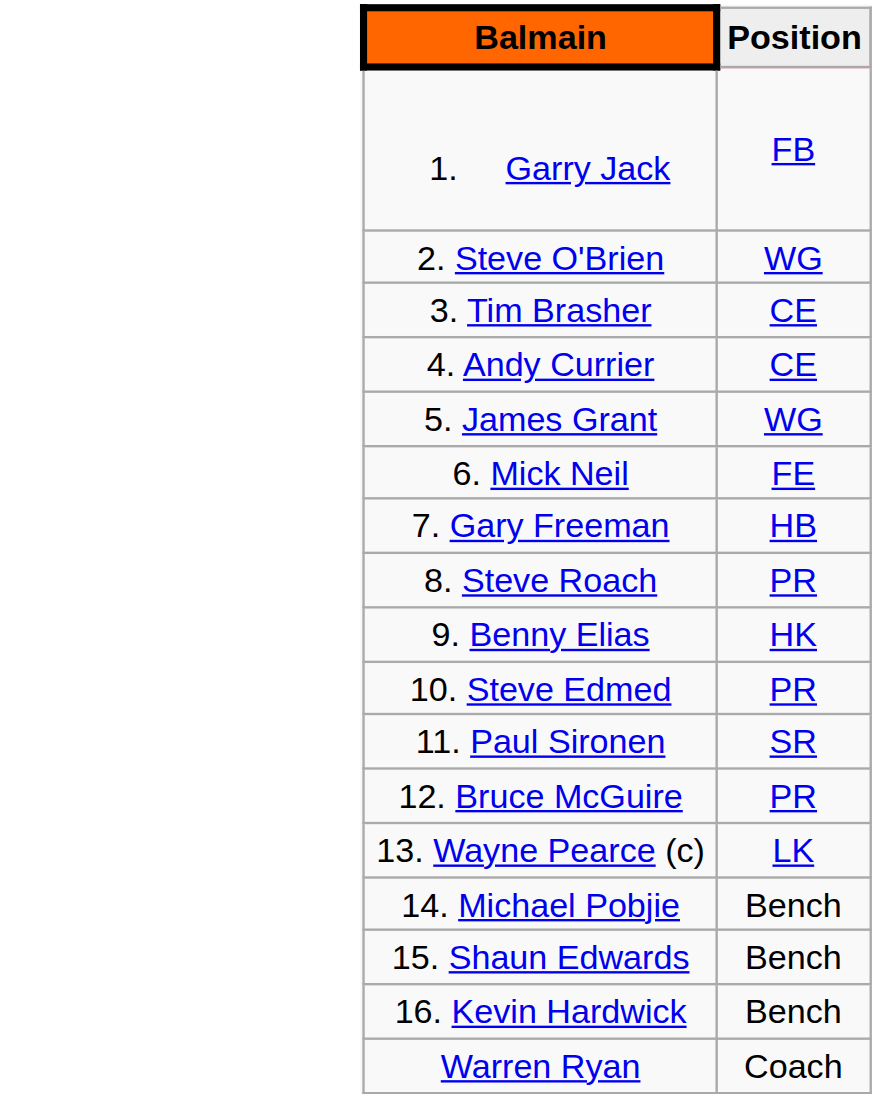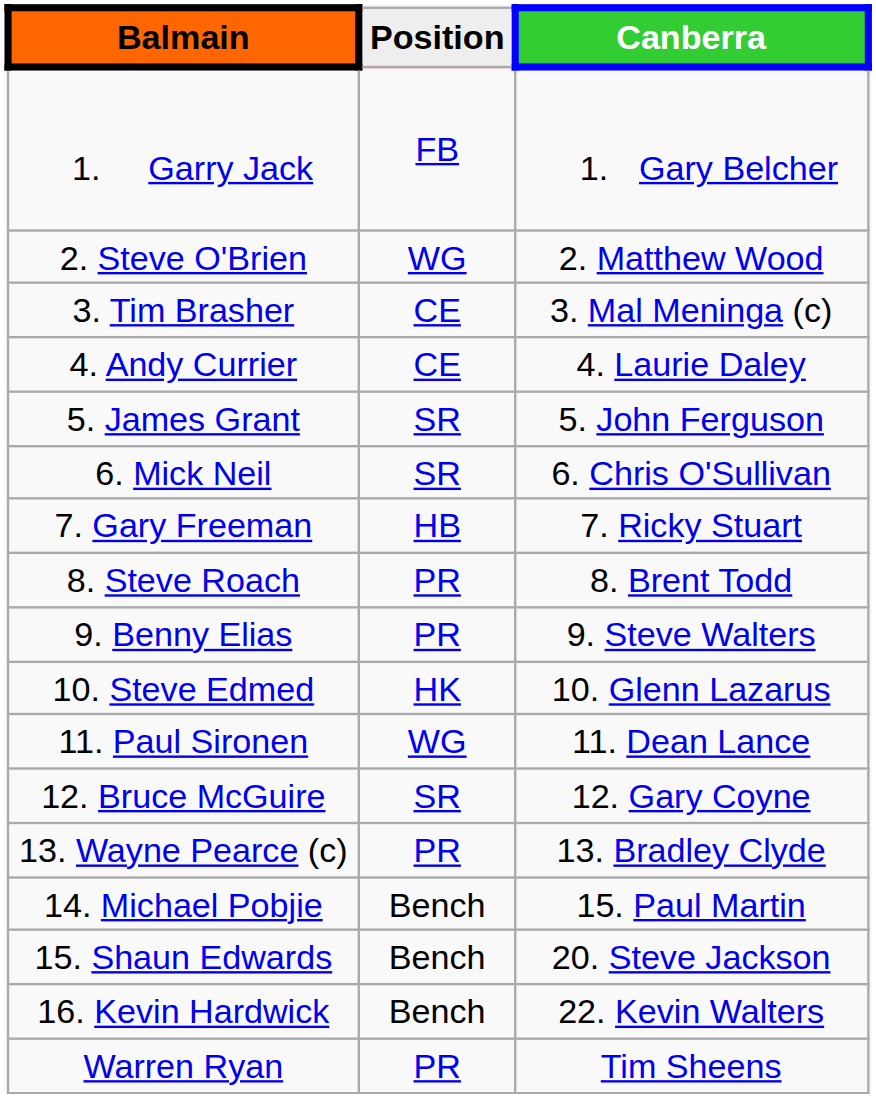+ column: (691, 38)
(793, 418) WG -> (437, 418) SR
(793, 472) FE -> (437, 472) SR
(793, 634) HK -> (437, 634) PR
(793, 688) PR -> (437, 688) HK
(793, 742) SR -> (437, 742) WG
(793, 796) PR -> (437, 796) SR
(793, 850) LK -> (437, 850) PR
(793, 1065) Coach -> (437, 1065) PR
